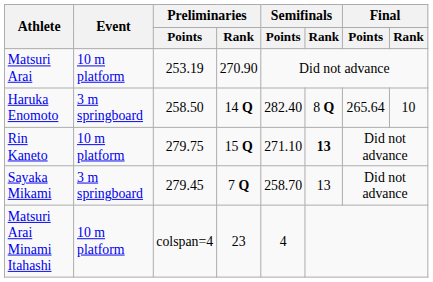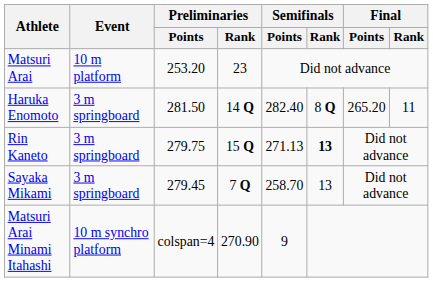(185, 68) 253.19 -> (186, 68) 253.20
(239, 68) 270.90 -> (240, 68) 23
(185, 107) 258.50 -> (186, 107) 281.50
(366, 107) 265.64 -> (367, 107) 265.20
(408, 107) 10 -> (409, 107) 11
(101, 147) 10 m platform -> (106, 147) 3 m springboard
(283, 147) 271.10 -> (284, 147) 271.13
(101, 241) 10 m platform -> (111, 241) 10 m synchro platform
(239, 241) 23 -> (240, 241) 270.90
(283, 241) 4 -> (284, 241) 9
